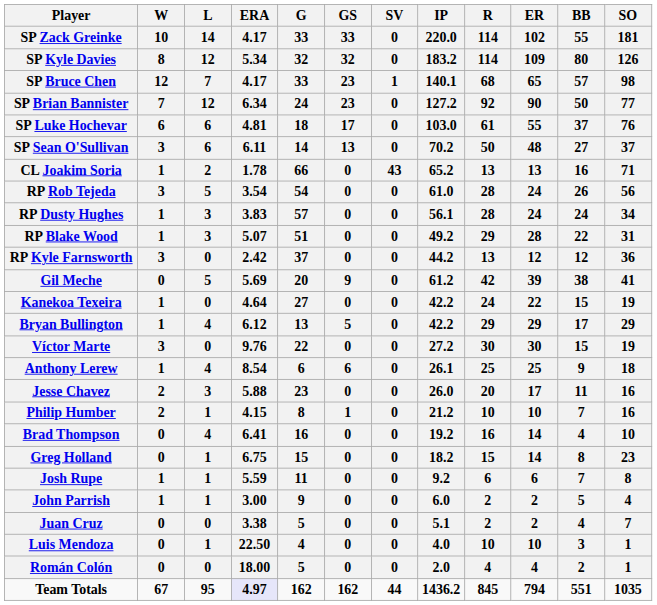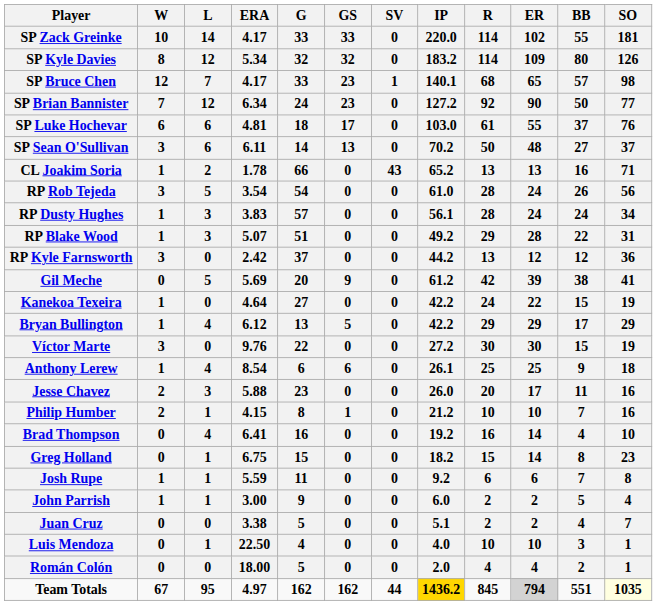(254, 589) lavender background -> (254, 589) no background
(441, 589) no background -> (441, 589) gold background
(534, 589) no background -> (534, 589) lightgrey background
(628, 589) no background -> (628, 589) lightyellow background
